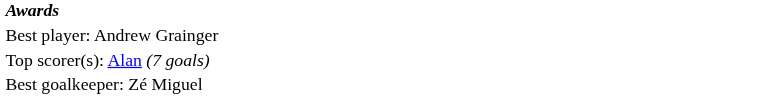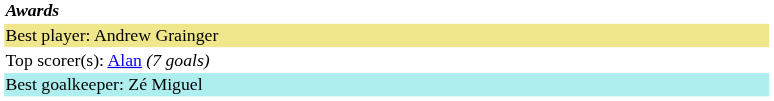(112, 35) no background -> (112, 35) khaki background
(104, 84) no background -> (104, 84) paleturquoise background
